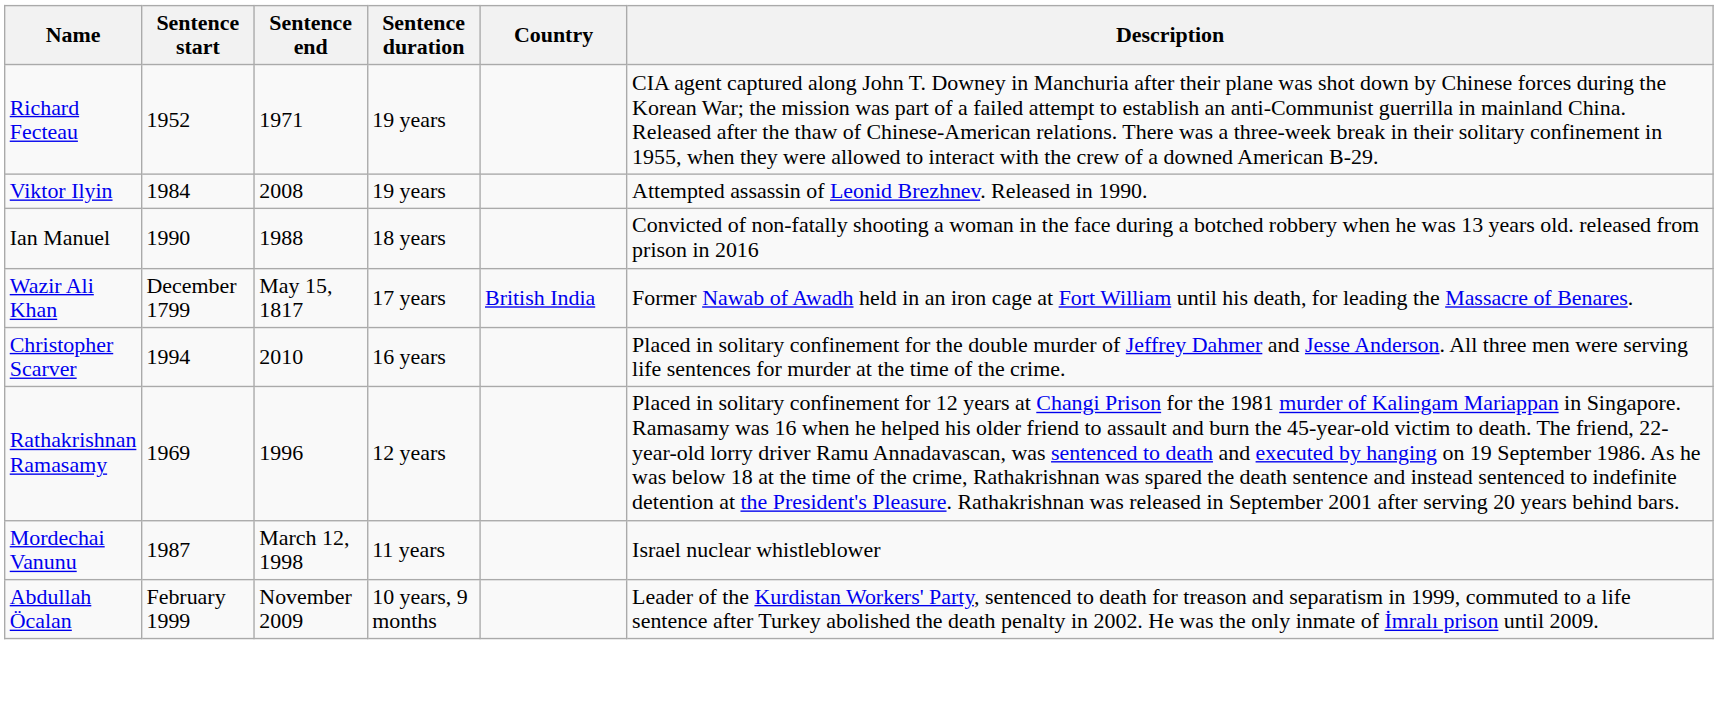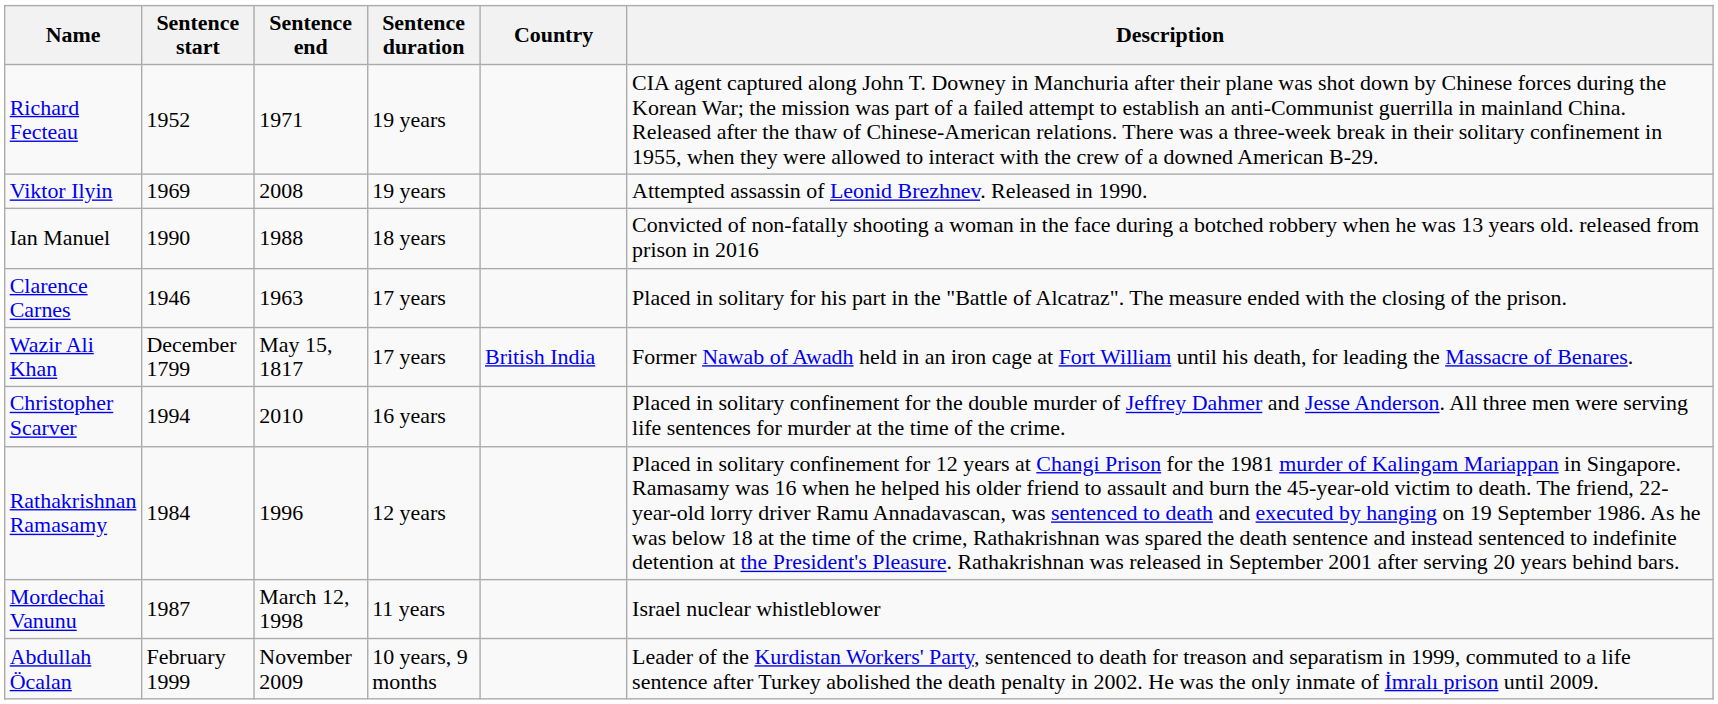(168, 190) 1984 -> (168, 190) 1969
+ row: (49, 297)
(168, 453) 1969 -> (168, 512) 1984
